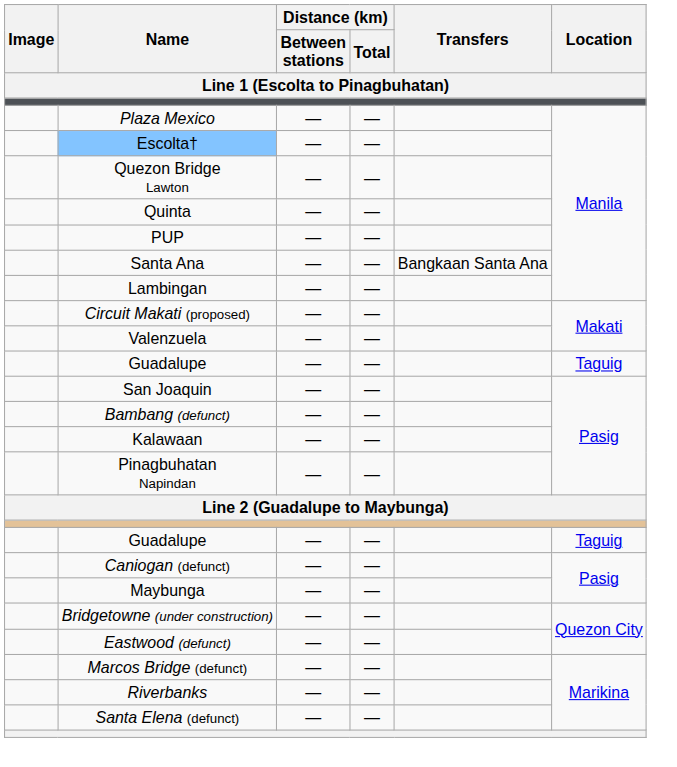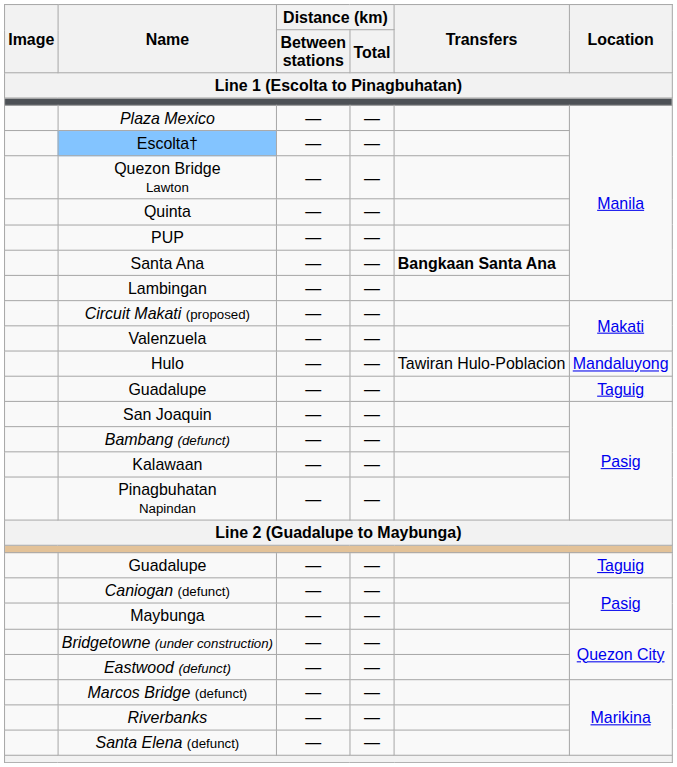(473, 263) normal -> (477, 263) bold
+ row: (167, 364)
